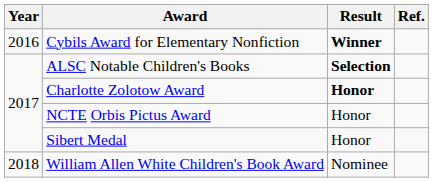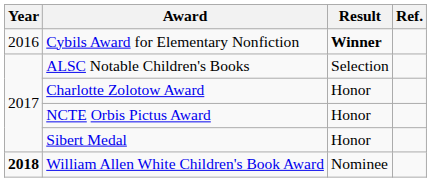(361, 66) bold -> (360, 66) normal
(353, 90) bold -> (351, 90) normal
(24, 164) normal -> (24, 164) bold
